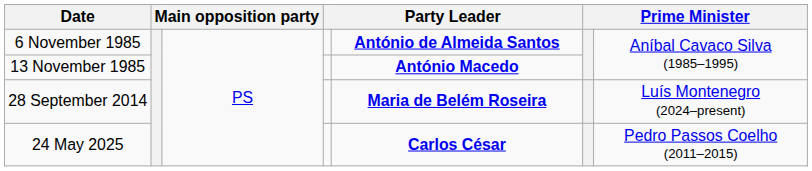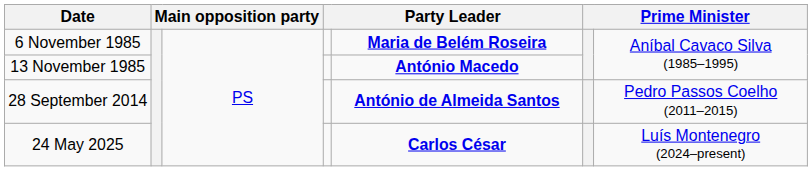(457, 42) António de Almeida Santos -> (457, 42) Maria de Belém Roseira
(457, 101) Maria de Belém Roseira -> (457, 101) António de Almeida Santos
(701, 101) Luís Montenegro (2024–present) -> (701, 101) Pedro Passos Coelho (2011–2015)
(701, 144) Pedro Passos Coelho (2011–2015) -> (701, 144) Luís Montenegro (2024–present)
